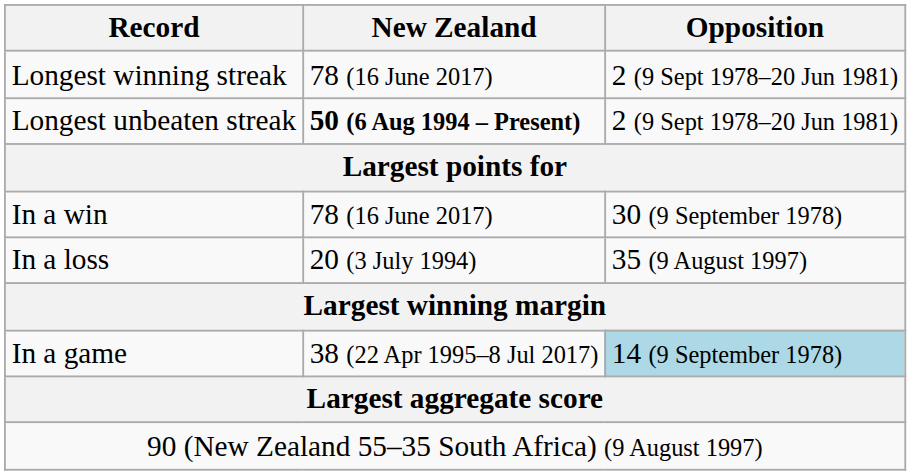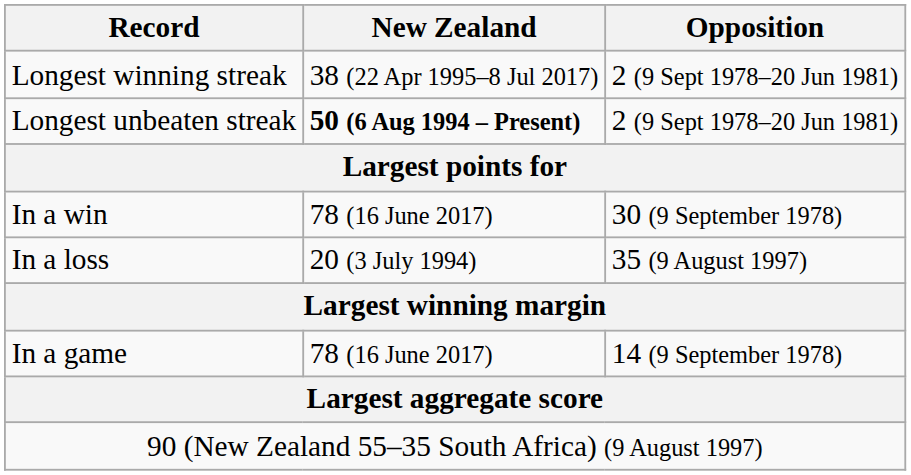(401, 74) 78 (16 June 2017) -> (454, 74) 38 (22 Apr 1995–8 Jul 2017)
(454, 352) 38 (22 Apr 1995–8 Jul 2017) -> (401, 352) 78 (16 June 2017)
(727, 352) lightblue background -> (727, 352) no background
